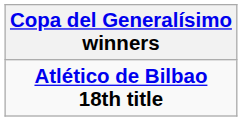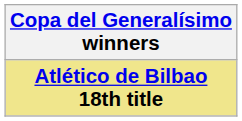(121, 87) no background -> (121, 87) khaki background
